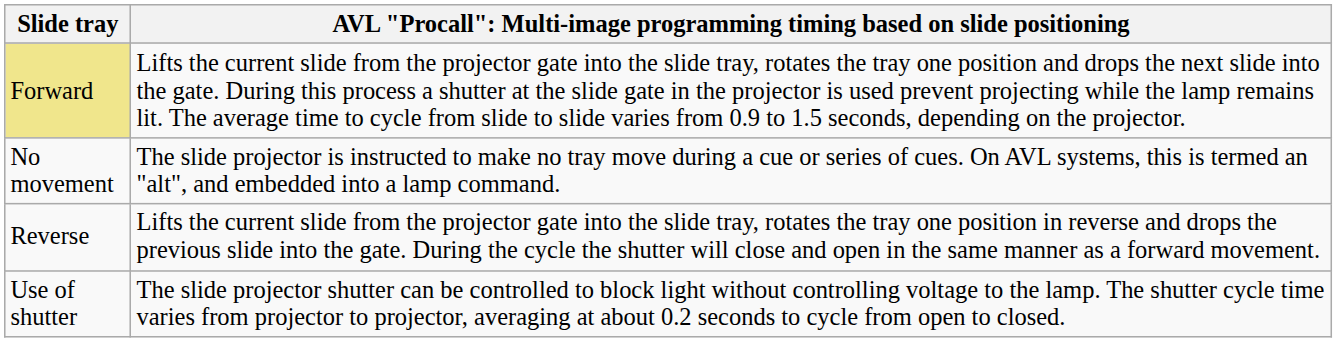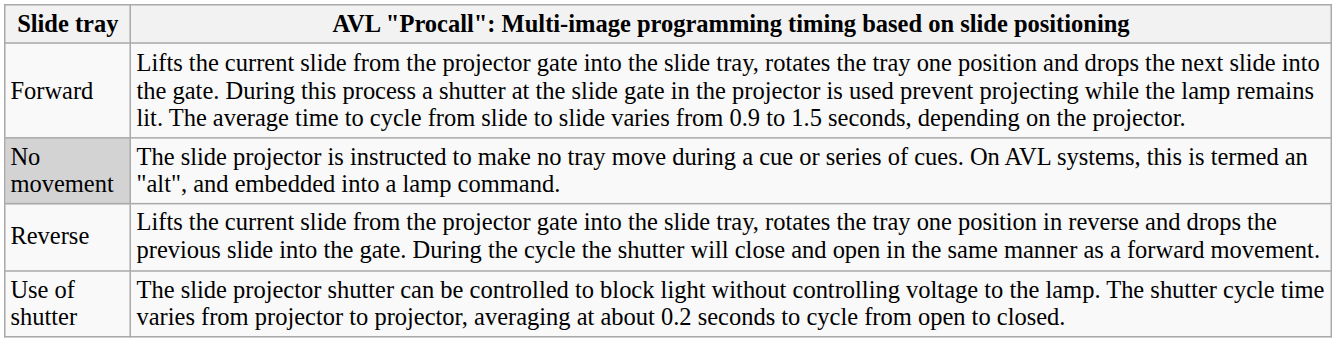(52, 90) khaki background -> (52, 90) no background
(62, 170) no background -> (62, 170) lightgrey background
